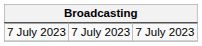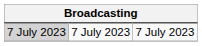(36, 32) no background -> (36, 32) lightgrey background
